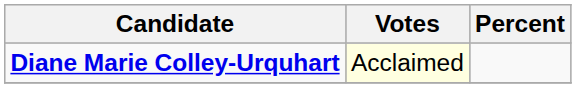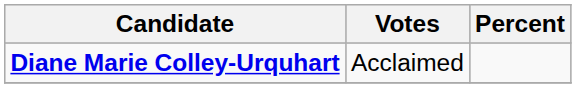(407, 62) lightyellow background -> (407, 62) no background
